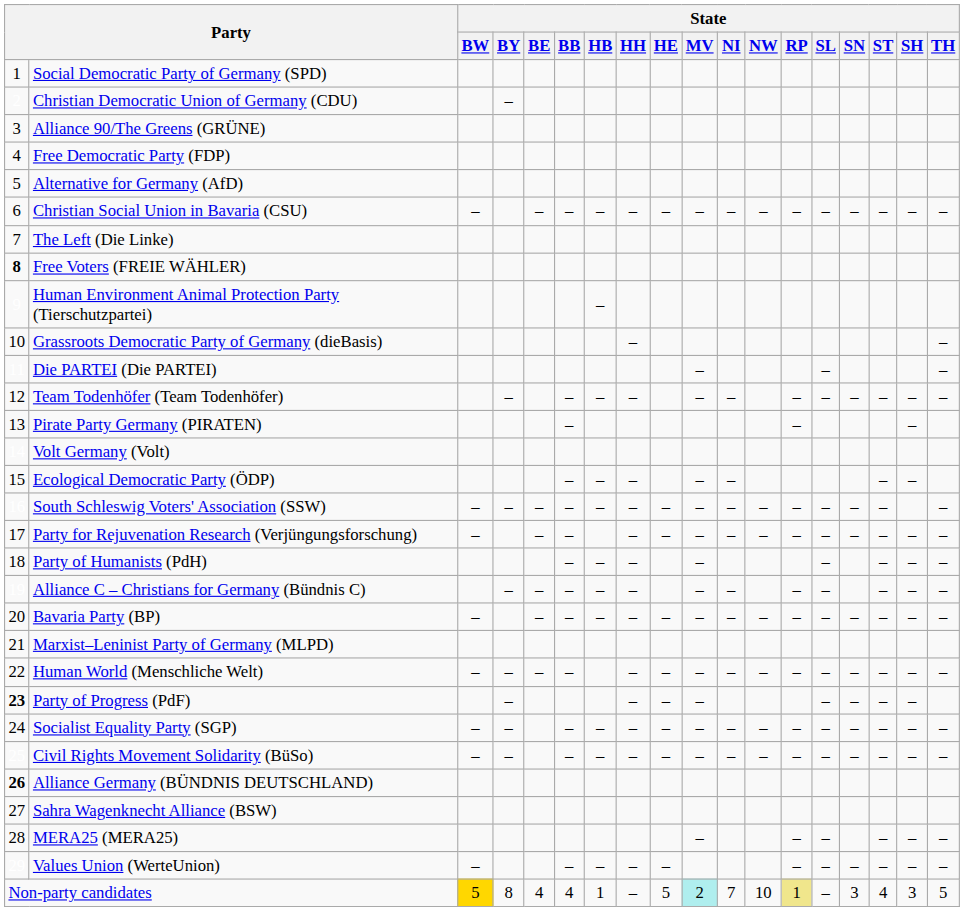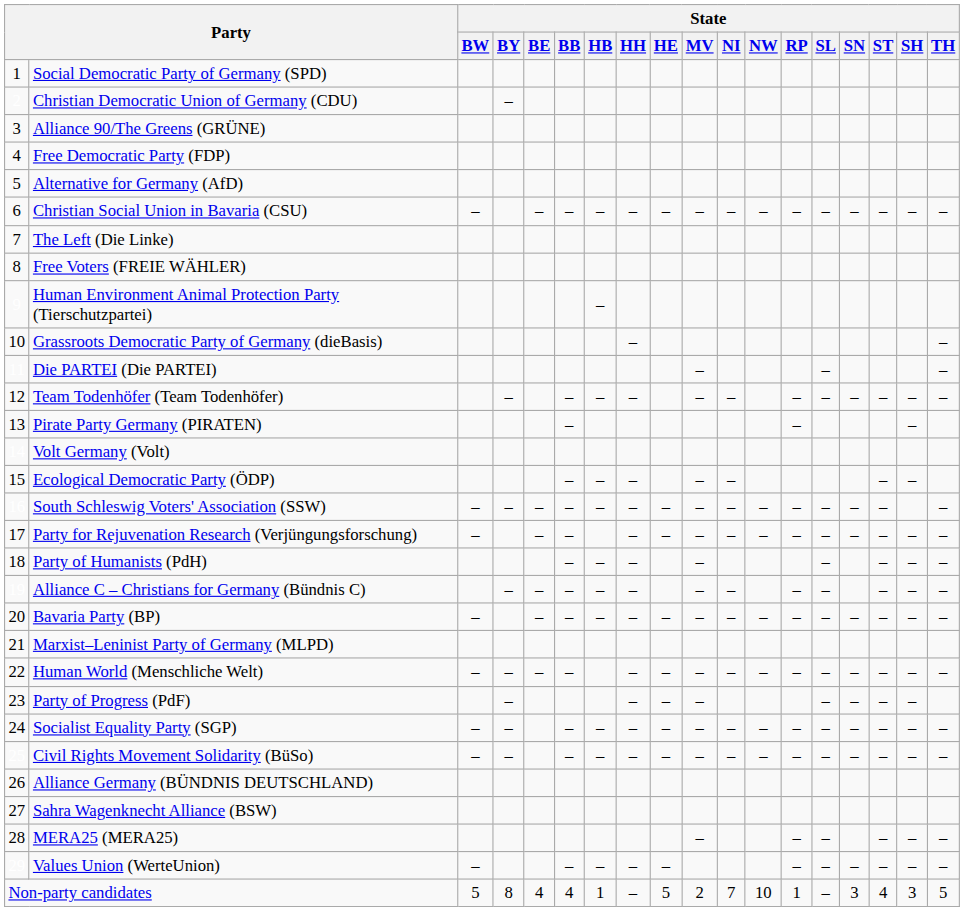(17, 266) bold -> (17, 266) normal
(17, 699) bold -> (17, 699) normal
(17, 782) bold -> (17, 782) normal
(475, 892) gold background -> (475, 892) no background
(700, 892) paleturquoise background -> (700, 892) no background
(797, 892) khaki background -> (797, 892) no background
